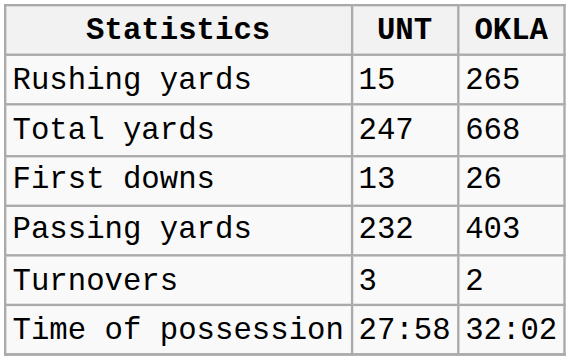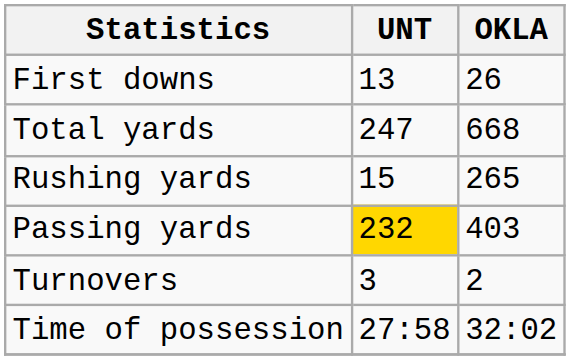rows swapped: (114, 180) <-> (132, 80)
(386, 230) no background -> (386, 230) gold background
